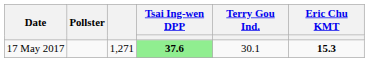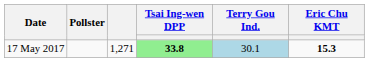(175, 49) 37.6 -> (175, 49) 33.8
(251, 49) no background -> (251, 49) lightblue background
